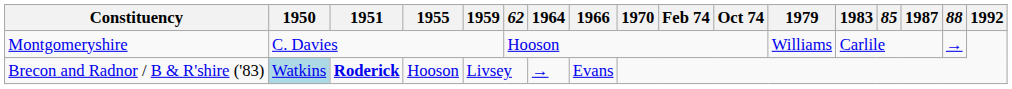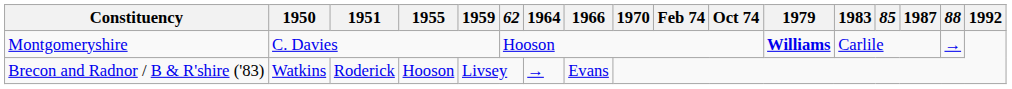(802, 44) normal -> (799, 44) bold
(299, 70) lightblue background -> (299, 70) no background
(367, 70) bold -> (364, 70) normal
